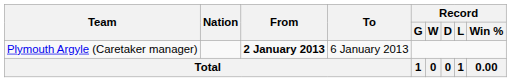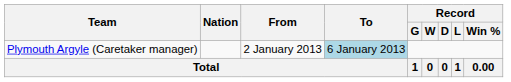(284, 49) bold -> (283, 49) normal
(369, 49) no background -> (366, 49) lightblue background
